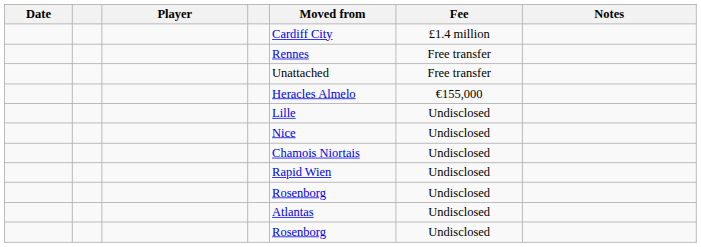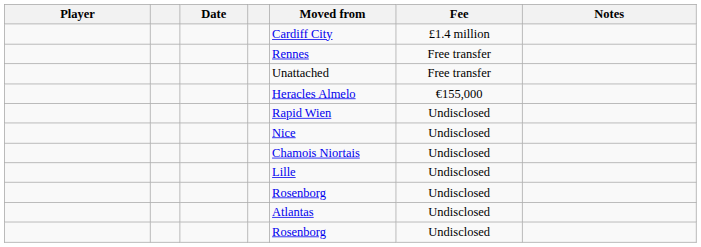columns swapped: (38, 14) <-> (175, 14)
(284, 113) Lille -> (302, 113) Rapid Wien
(302, 172) Rapid Wien -> (284, 172) Lille
